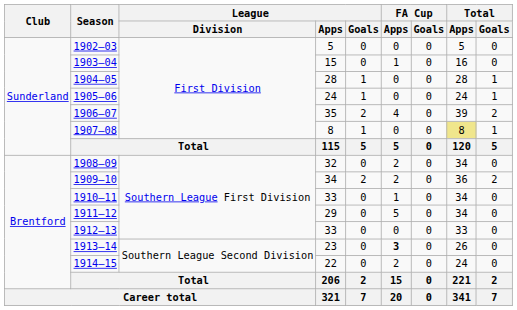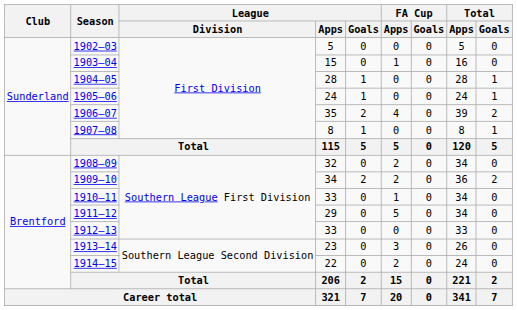(462, 130) khaki background -> (462, 130) no background
(396, 247) bold -> (396, 247) normal
